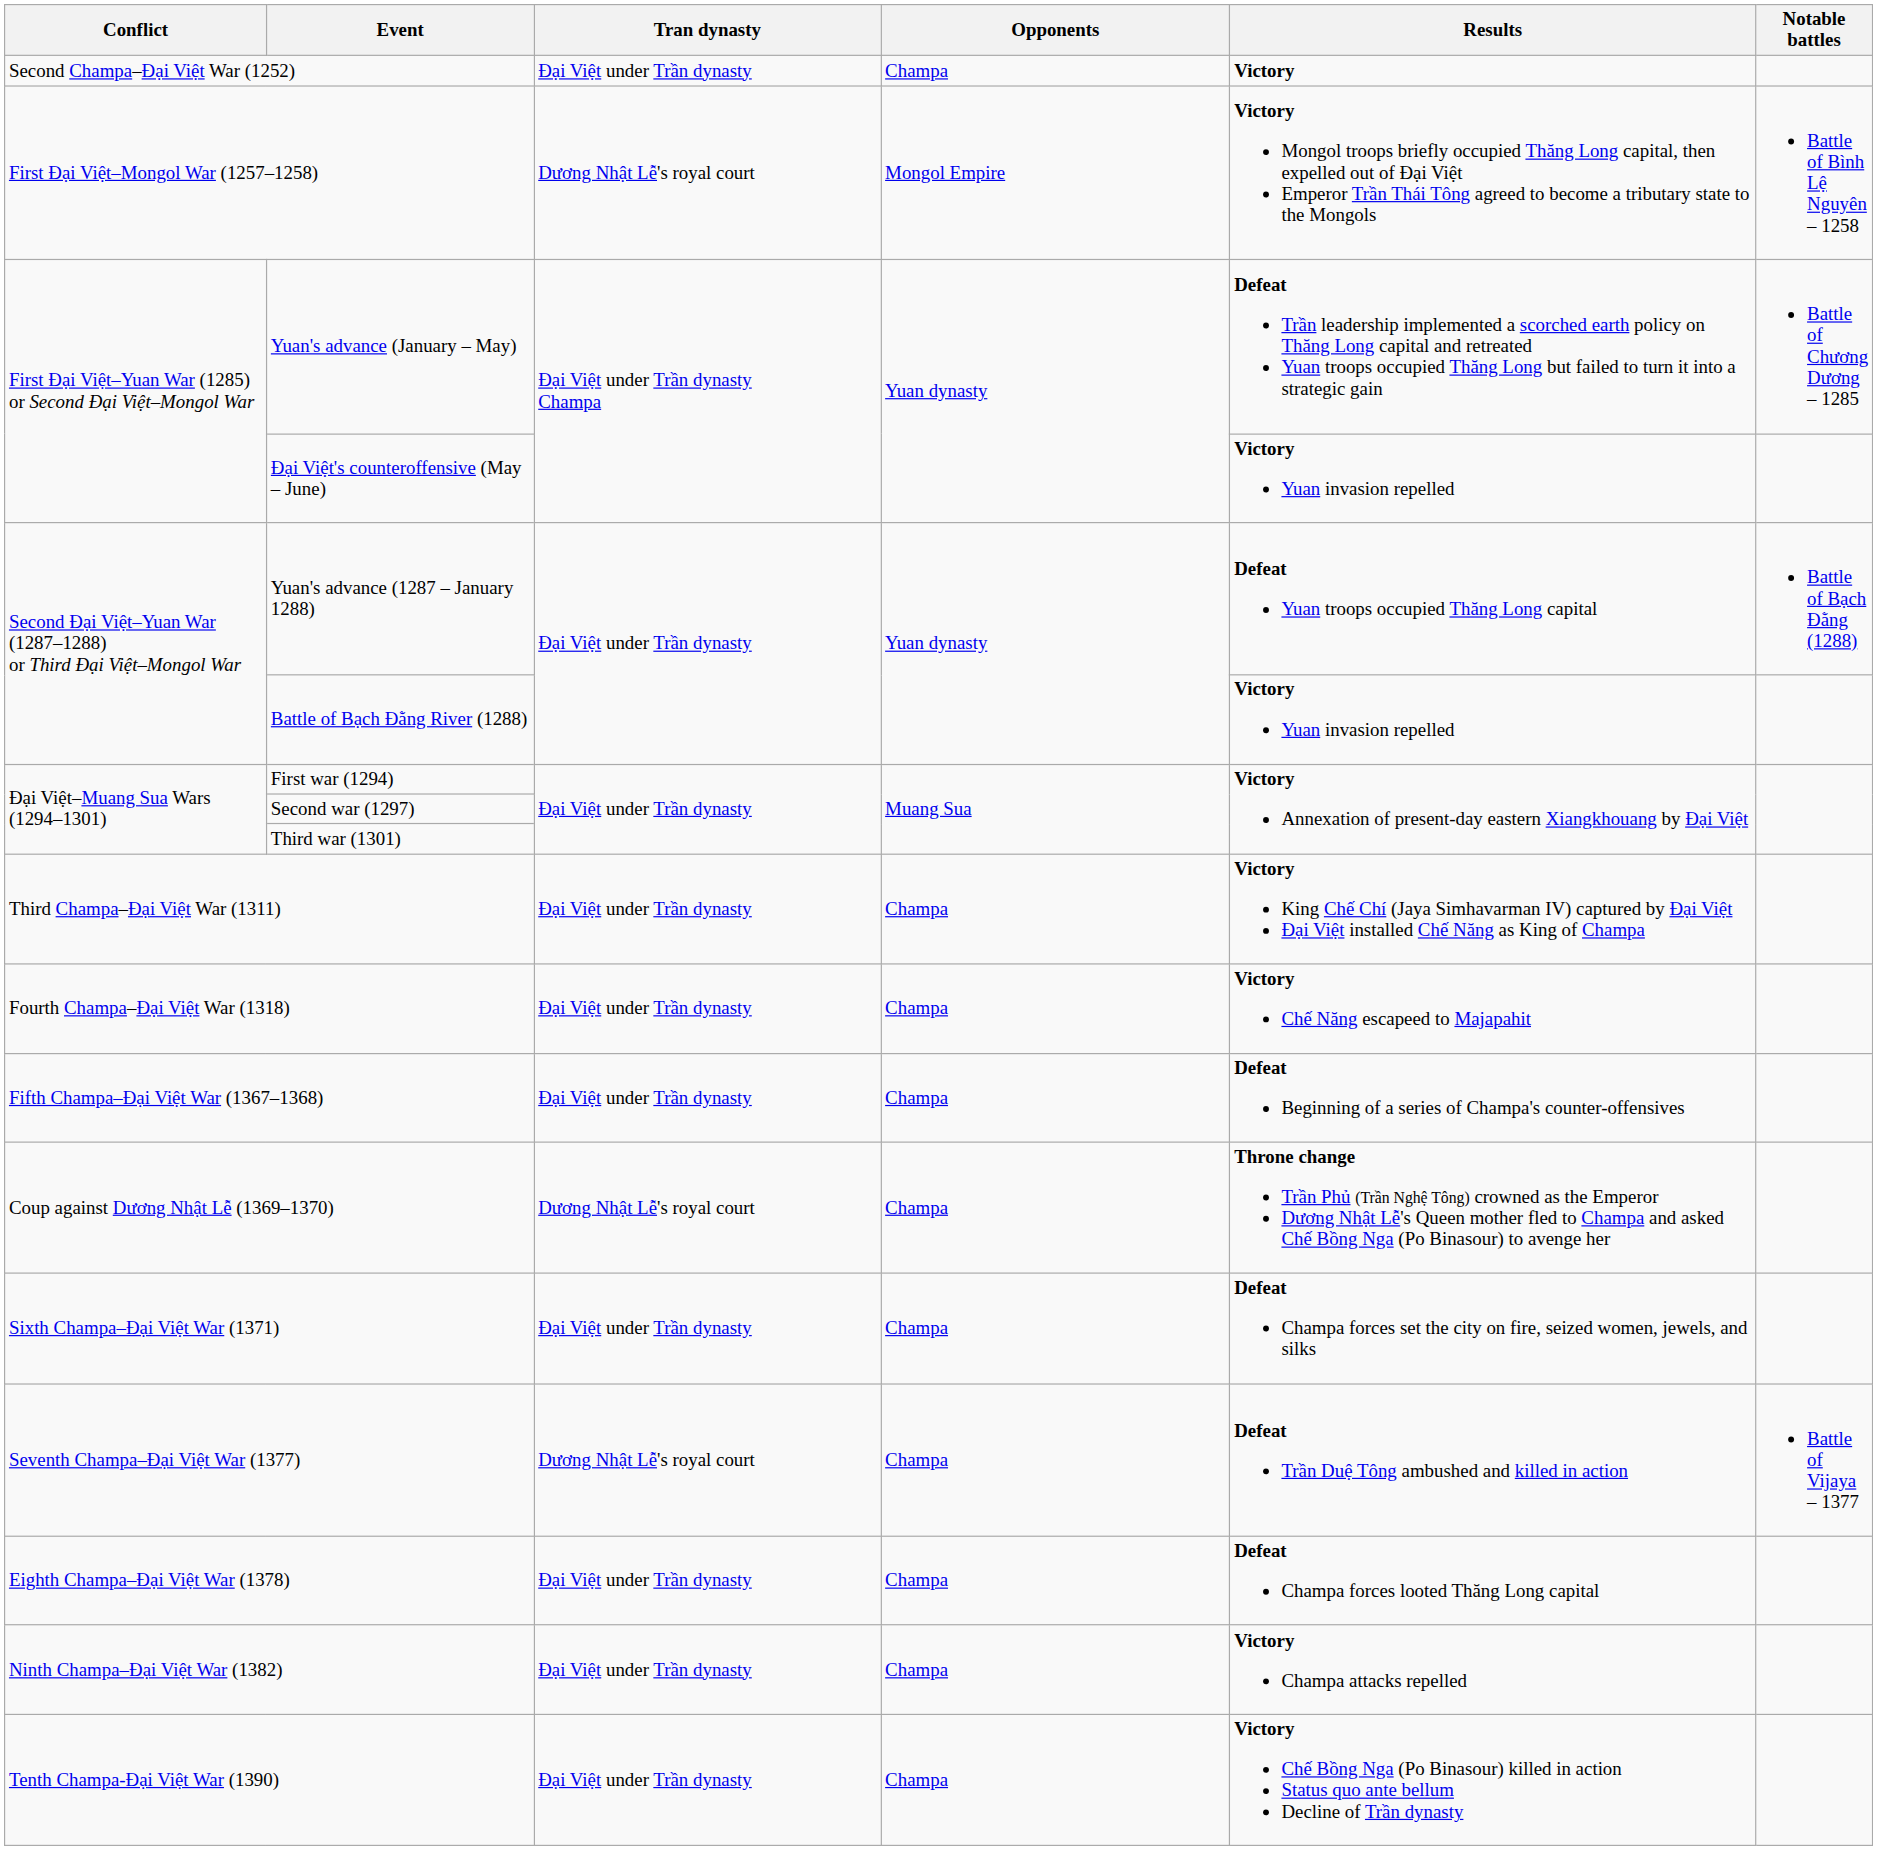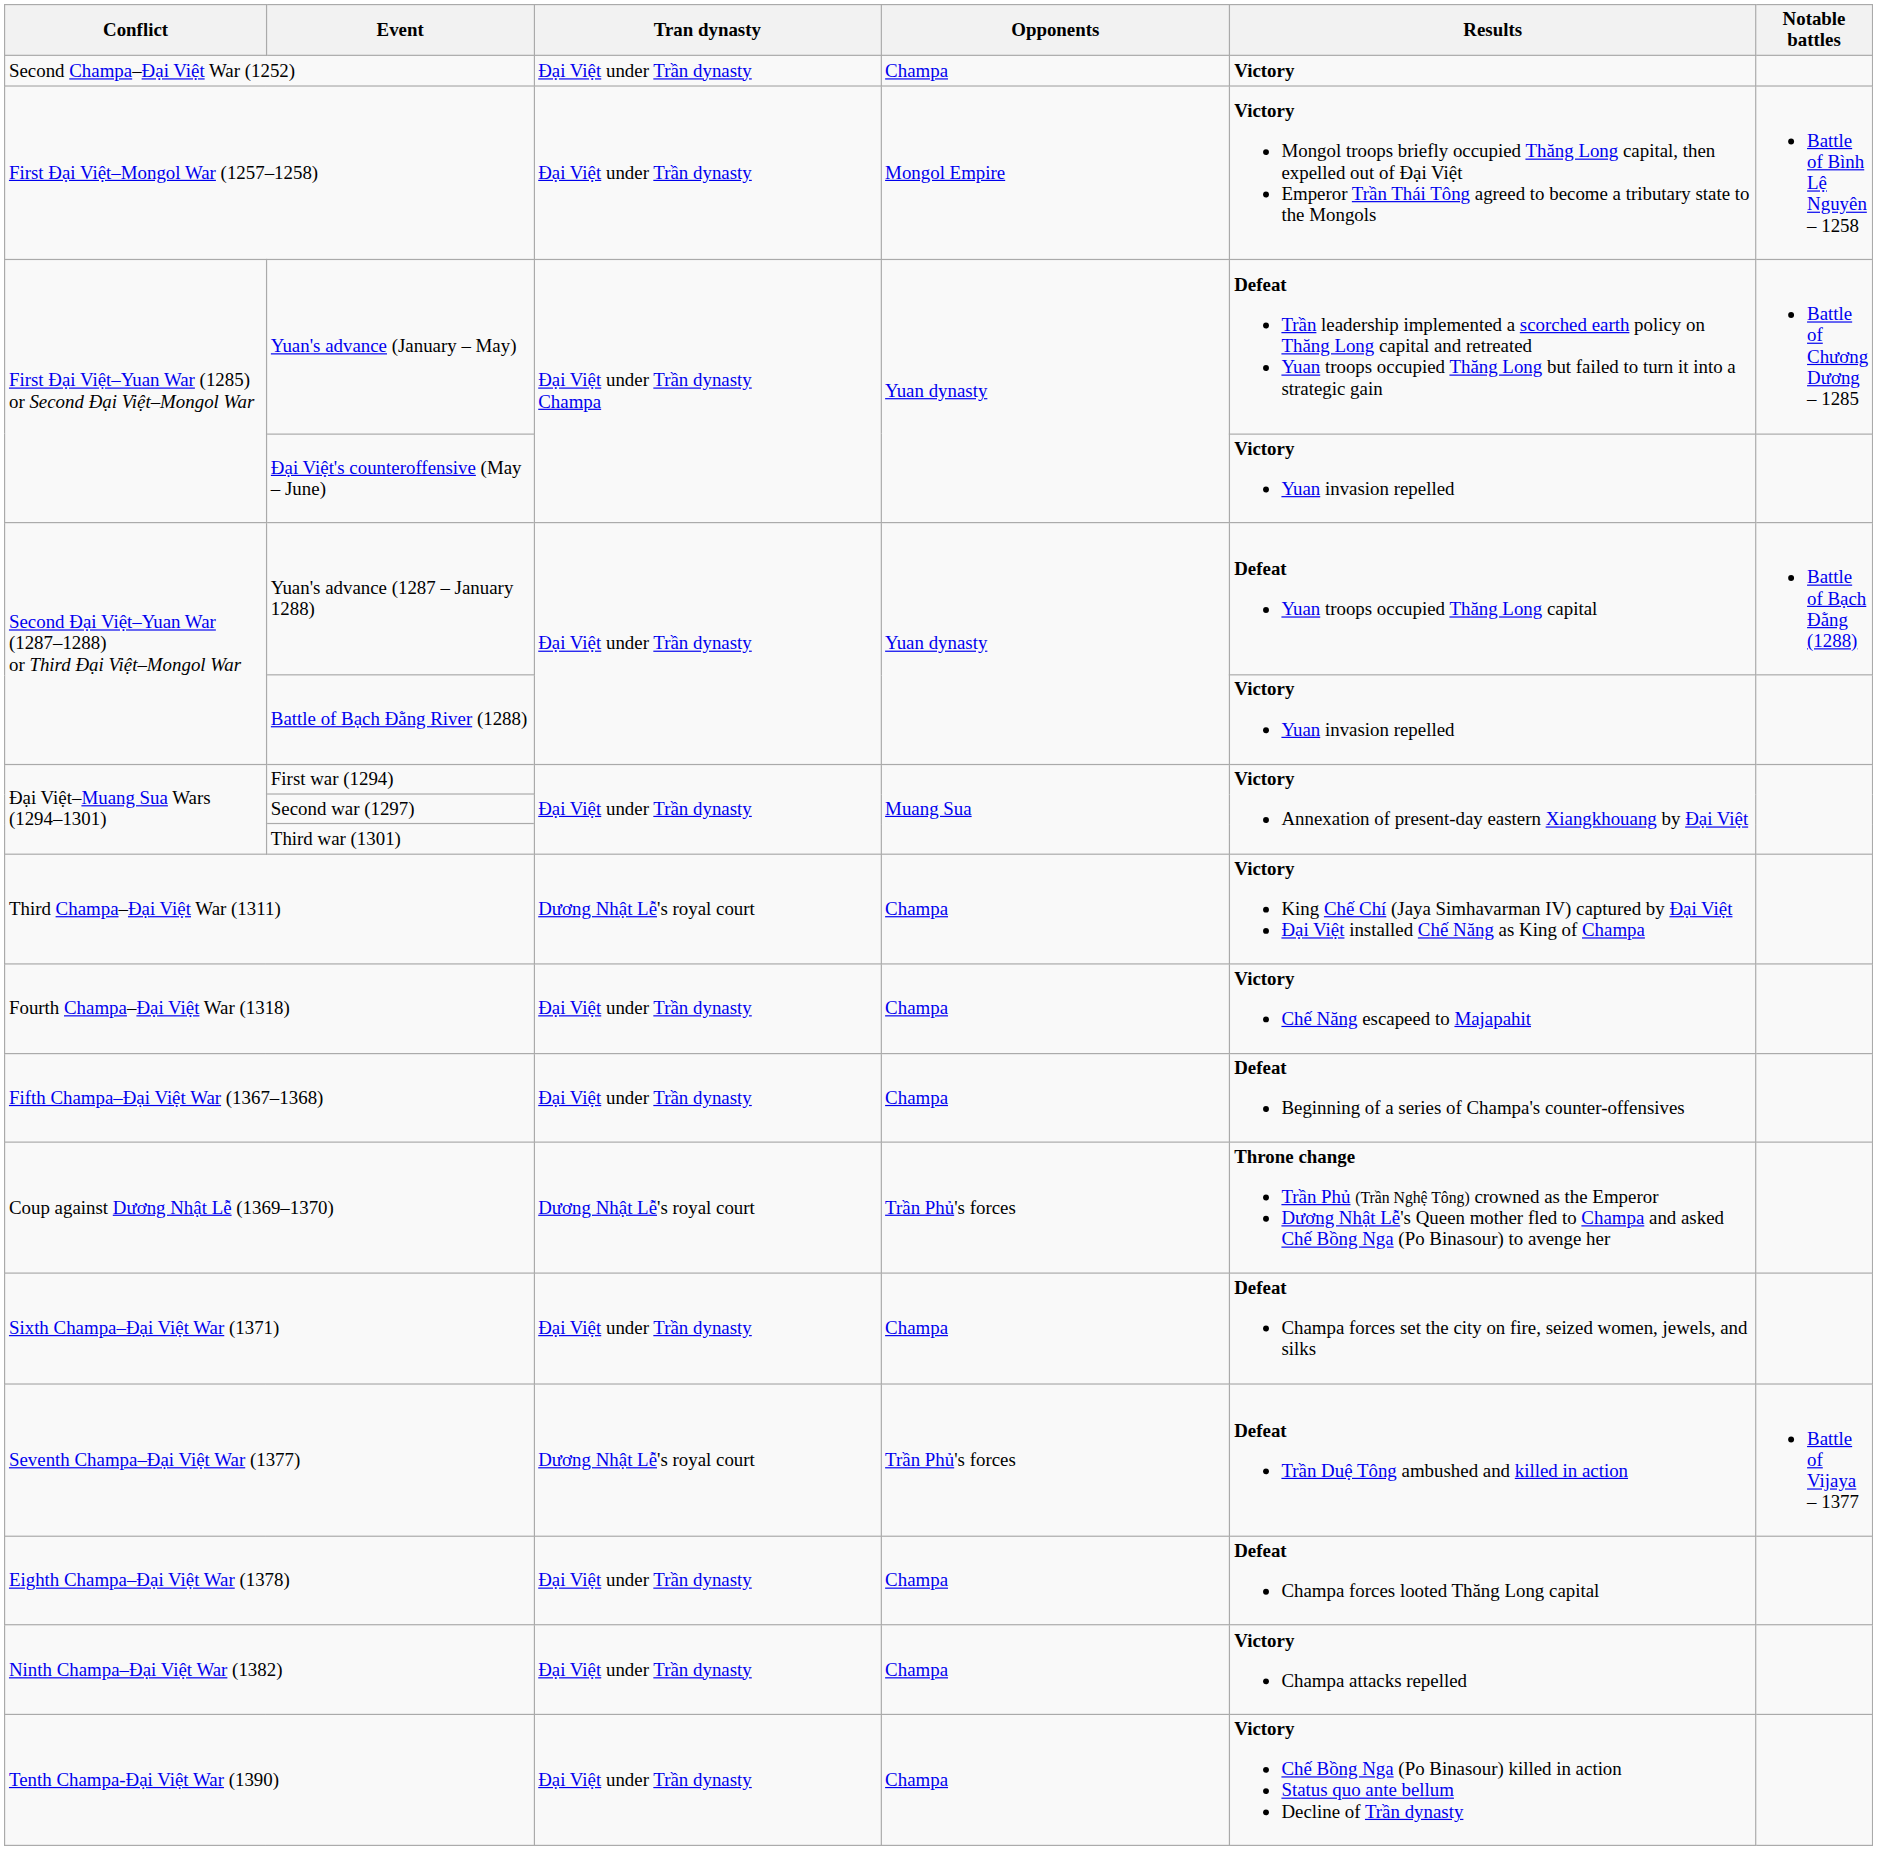(647, 172) Dương Nhật Lễ's royal court -> (645, 172) Đại Việt under Trần dynasty
(645, 908) Đại Việt under Trần dynasty -> (647, 908) Dương Nhật Lễ's royal court
(917, 1207) Champa -> (950, 1207) Trần Phủ's forces
(917, 1459) Champa -> (950, 1459) Trần Phủ's forces
